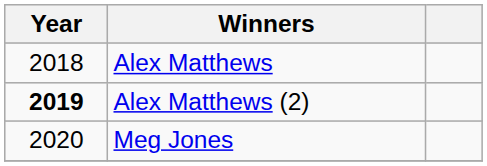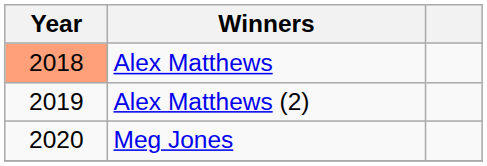(56, 62) no background -> (56, 62) lightsalmon background
(56, 101) bold -> (56, 101) normal
